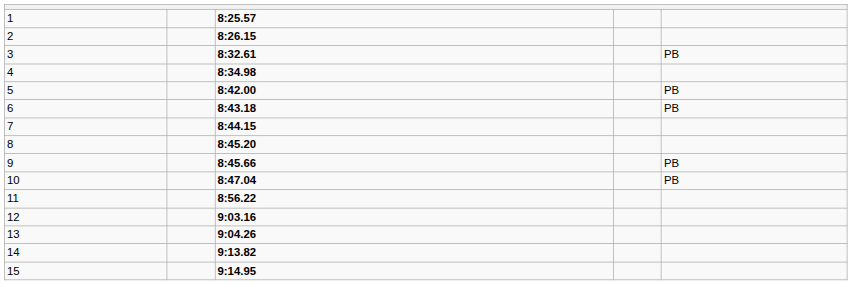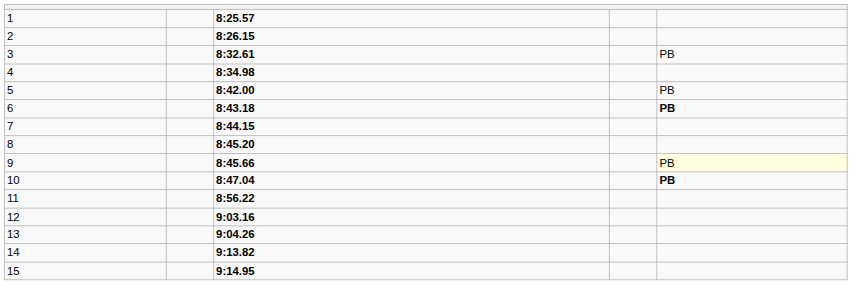(672, 108) normal -> (667, 108) bold
(672, 162) no background -> (667, 162) lightyellow background
(672, 180) normal -> (667, 180) bold
